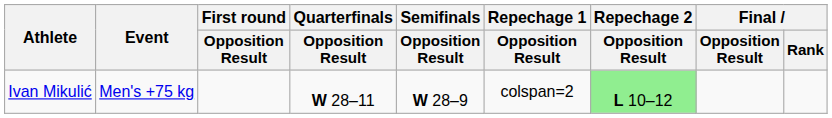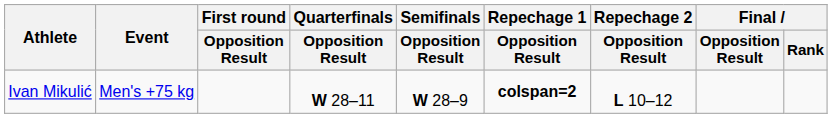(537, 92) normal -> (537, 92) bold
(643, 101) lightgreen background -> (643, 101) no background
